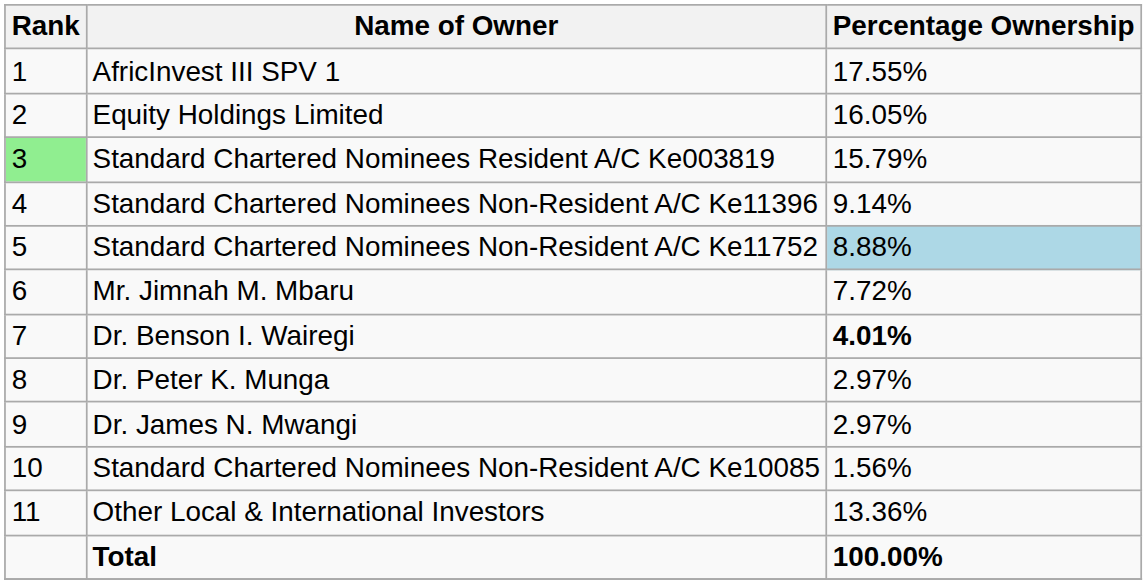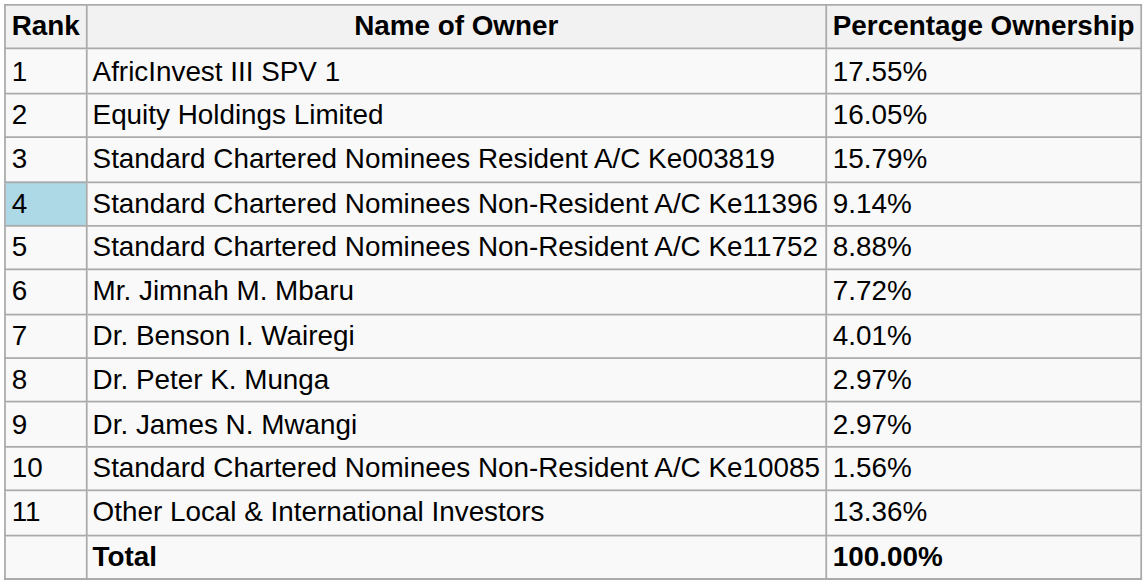(19, 159) lightgreen background -> (19, 159) no background
(19, 203) no background -> (19, 203) lightblue background
(872, 247) lightblue background -> (872, 247) no background
(872, 335) bold -> (872, 335) normal
